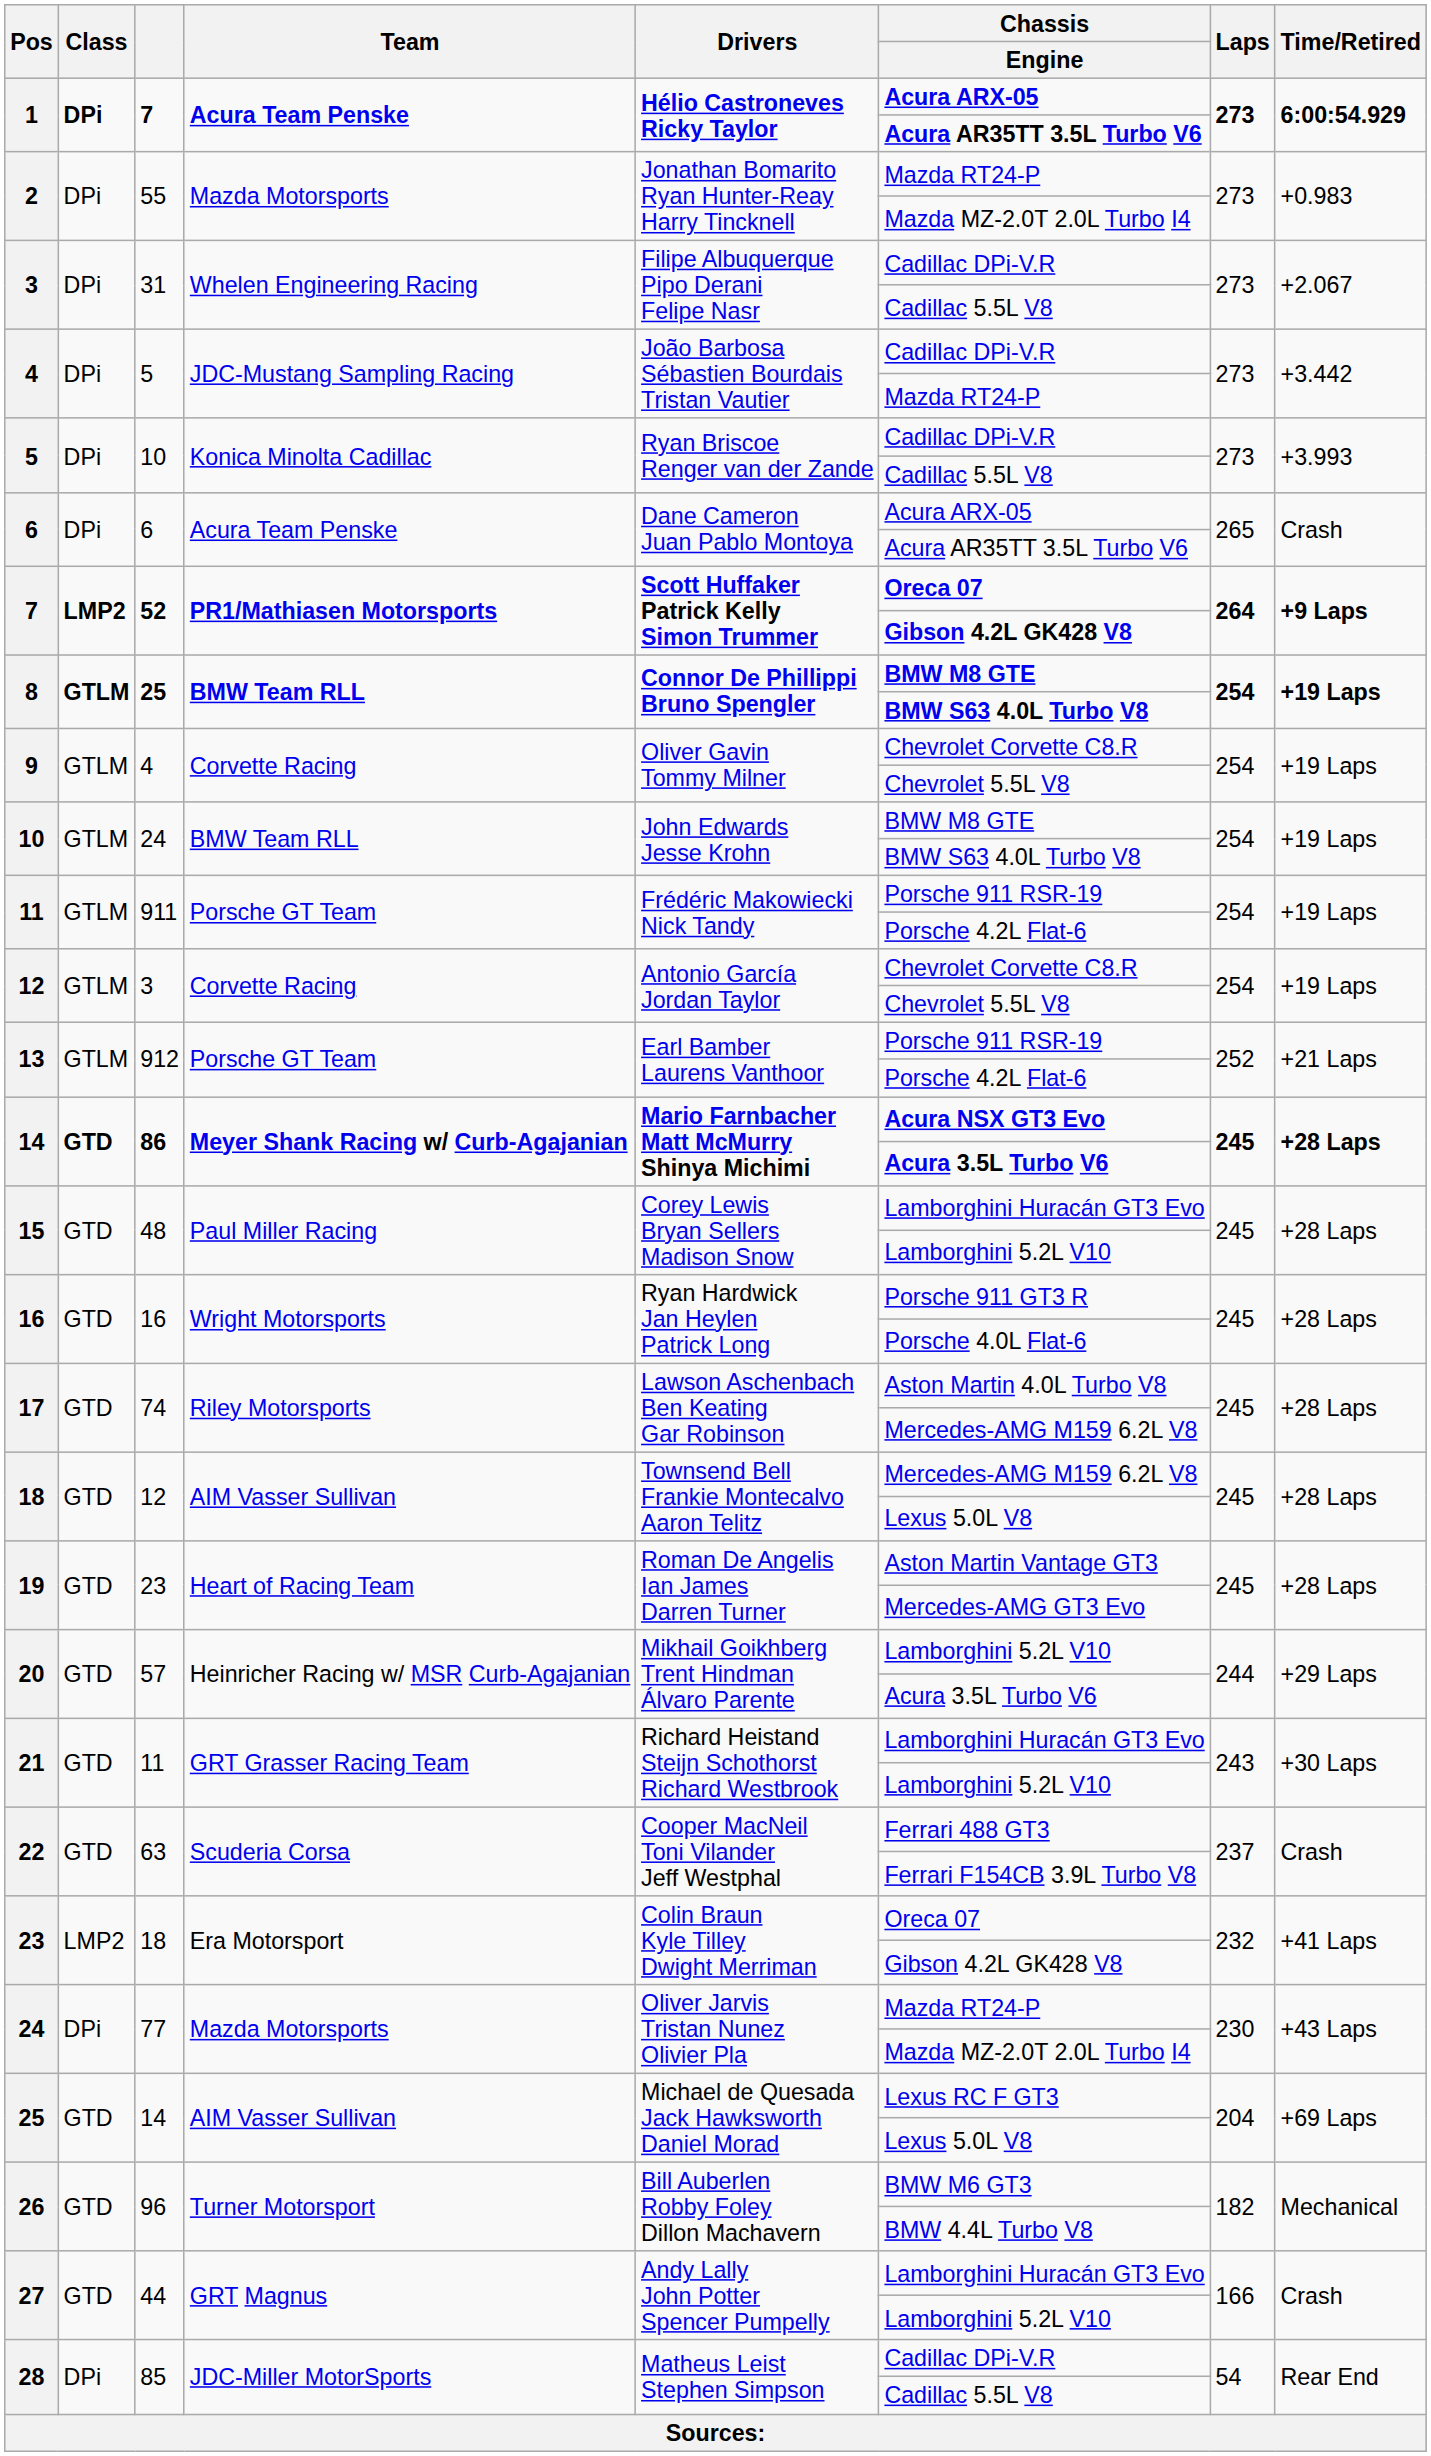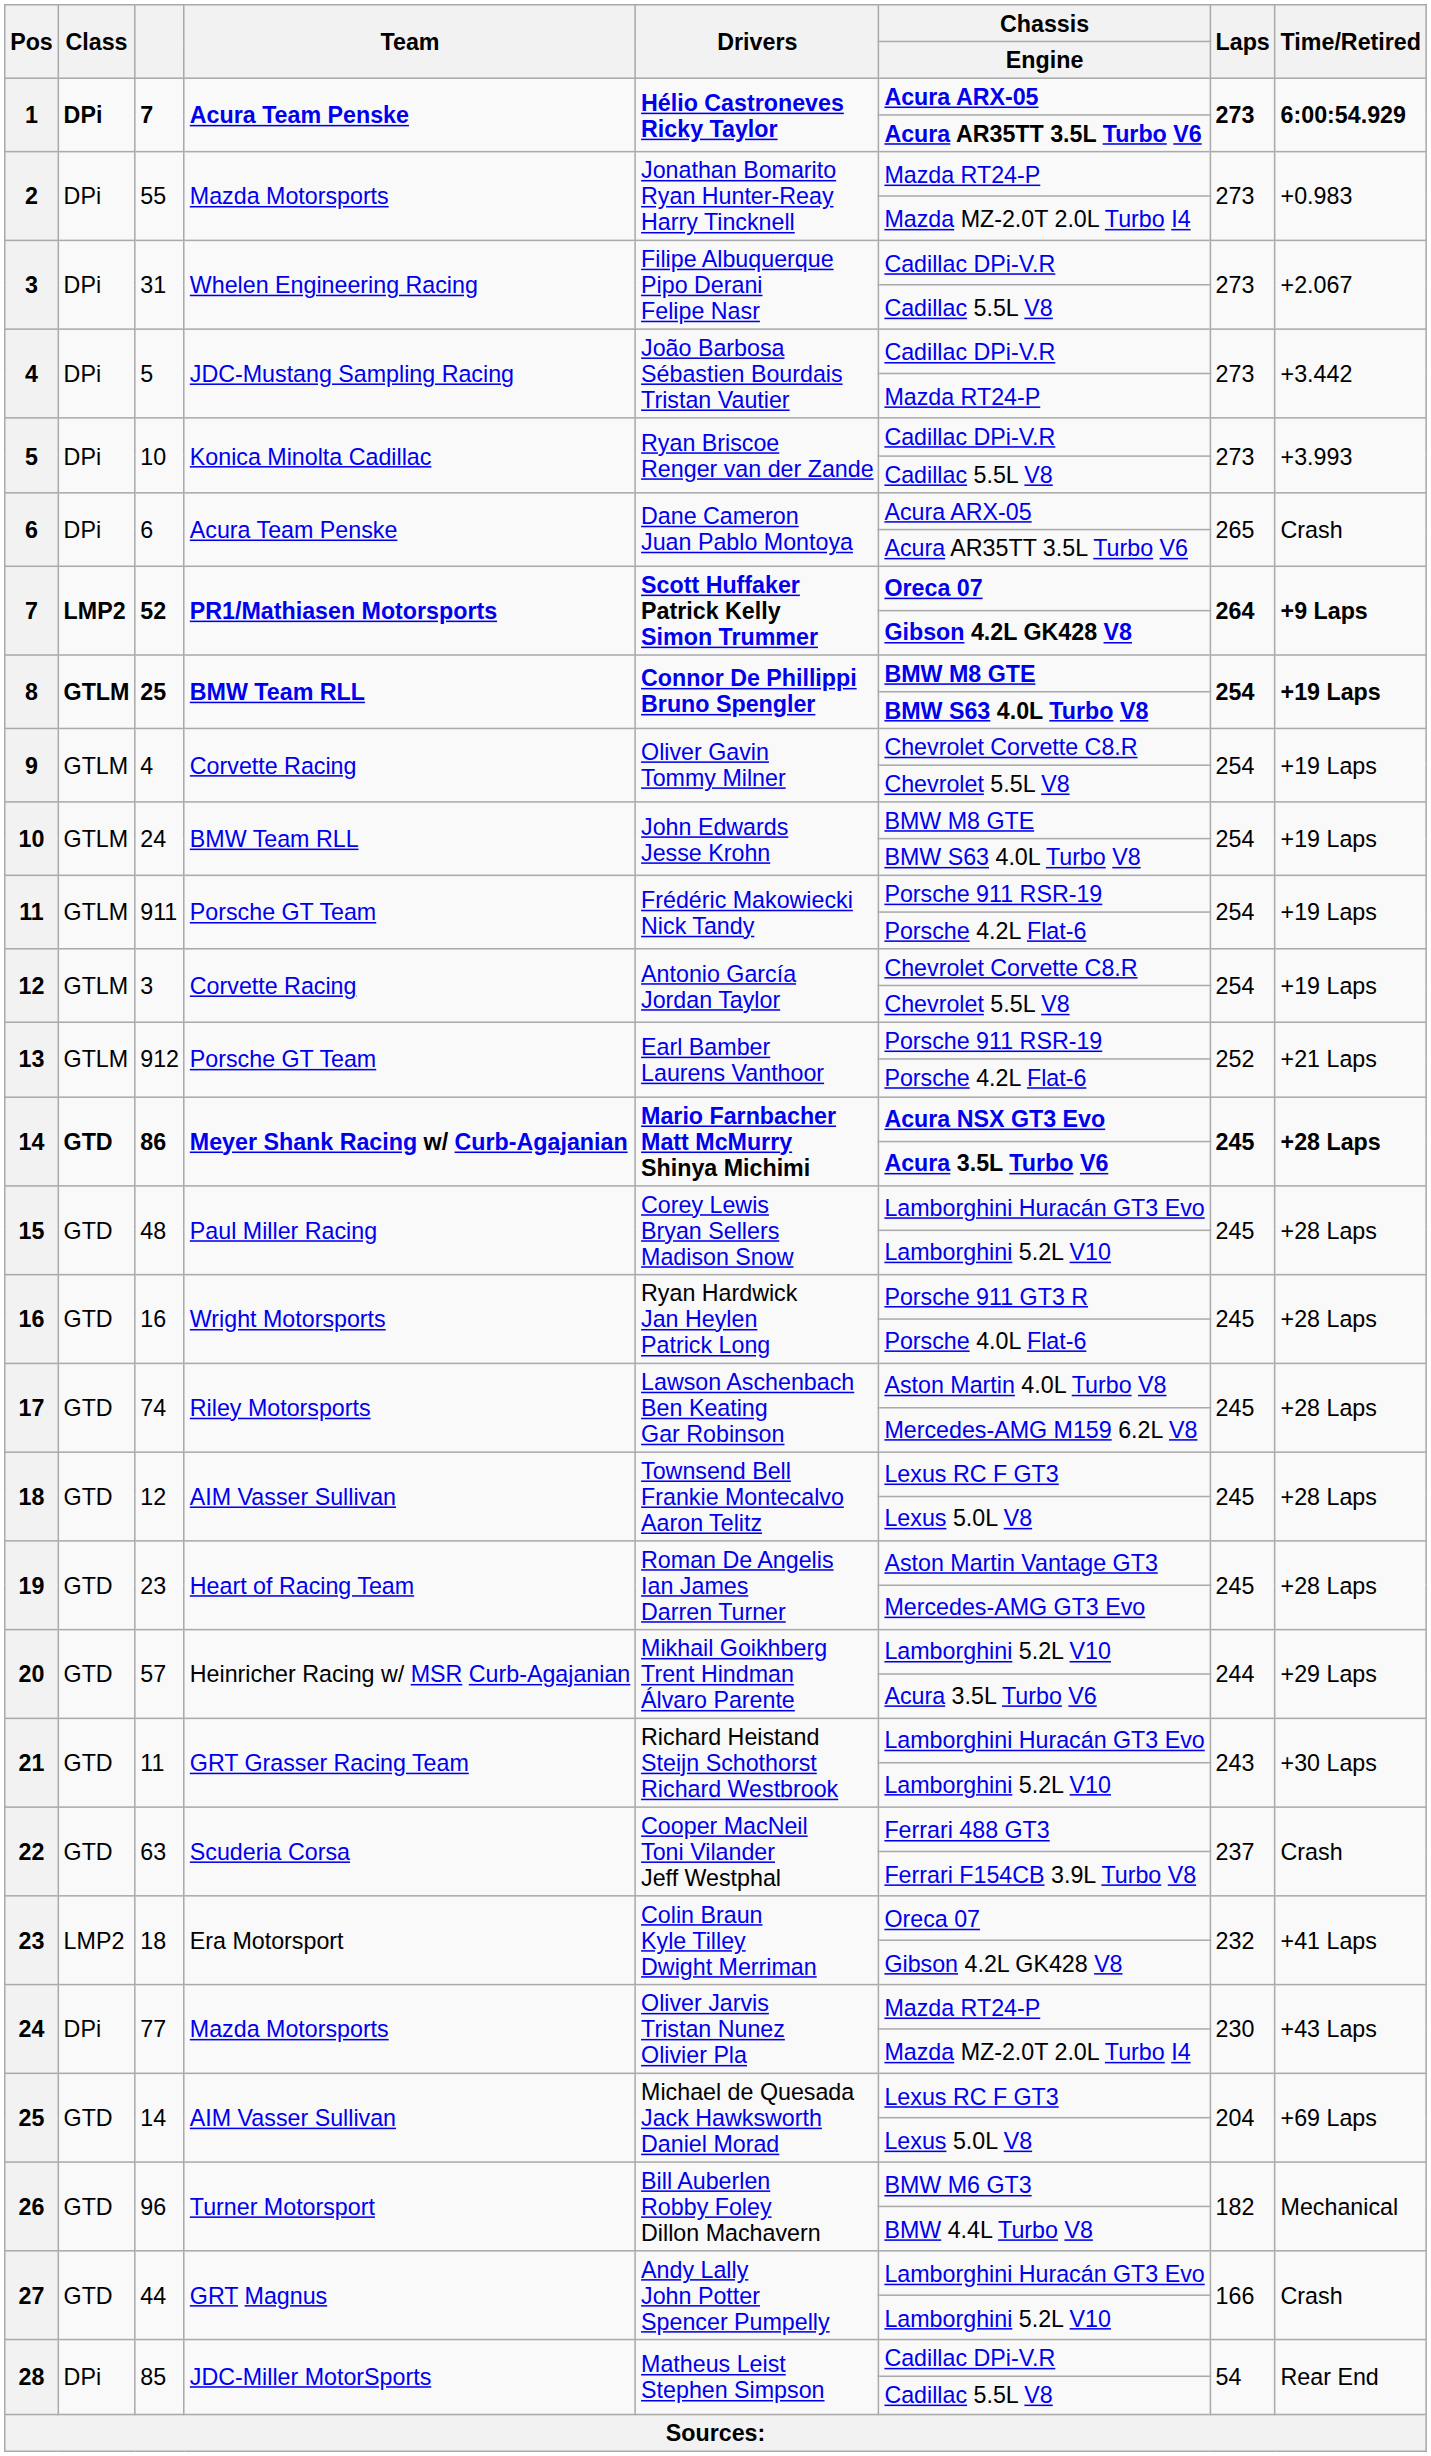(1041, 1474) Mercedes-AMG M159 6.2L V8 -> (972, 1474) Lexus RC F GT3
